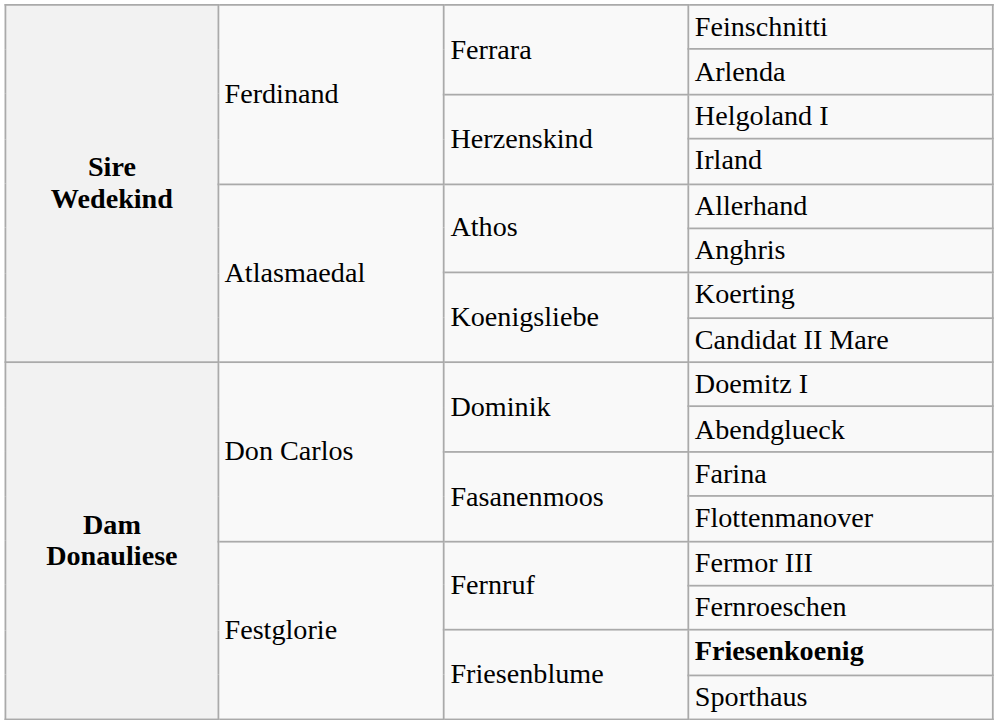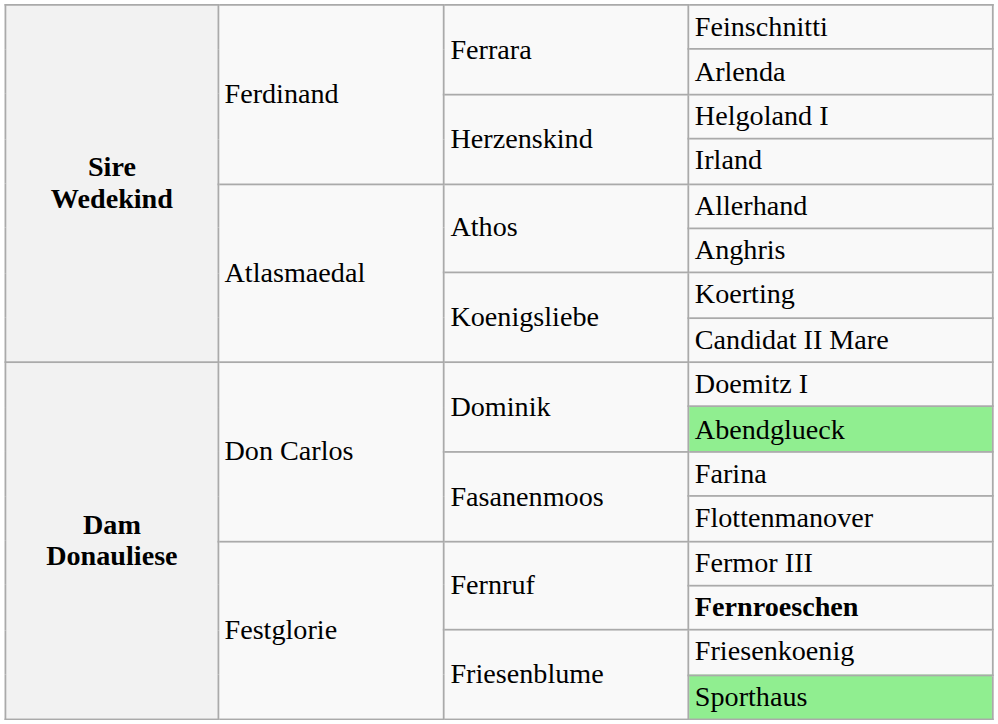(770, 428) no background -> (770, 428) lightgreen background
(771, 607) normal -> (777, 607) bold
(779, 652) bold -> (775, 652) normal
(751, 696) no background -> (751, 696) lightgreen background
